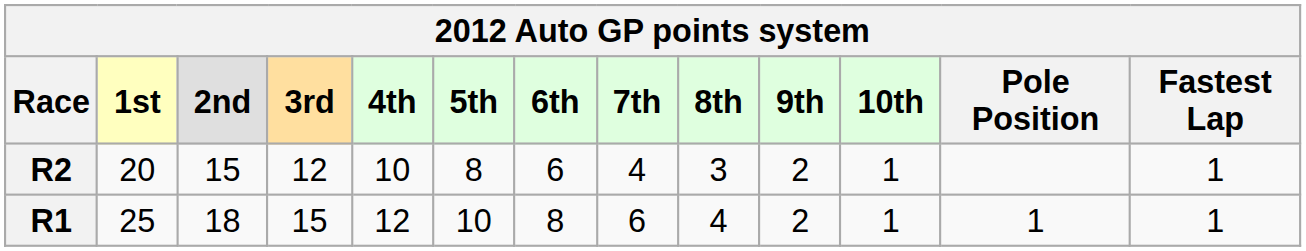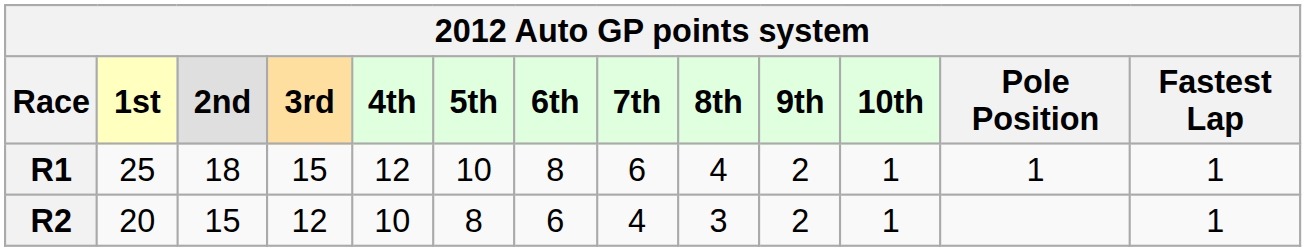rows swapped: (51, 221) <-> (51, 170)
